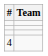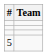(9, 43) 4 -> (9, 43) 5
